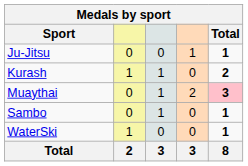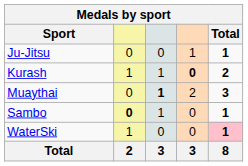(192, 73) normal -> (192, 73) bold
(161, 93) normal -> (161, 93) bold
(225, 93) pink background -> (225, 93) no background
(129, 112) normal -> (129, 112) bold
(225, 132) no background -> (225, 132) pink background
